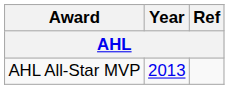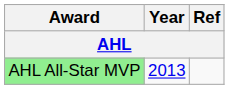(74, 71) no background -> (74, 71) lightgreen background
